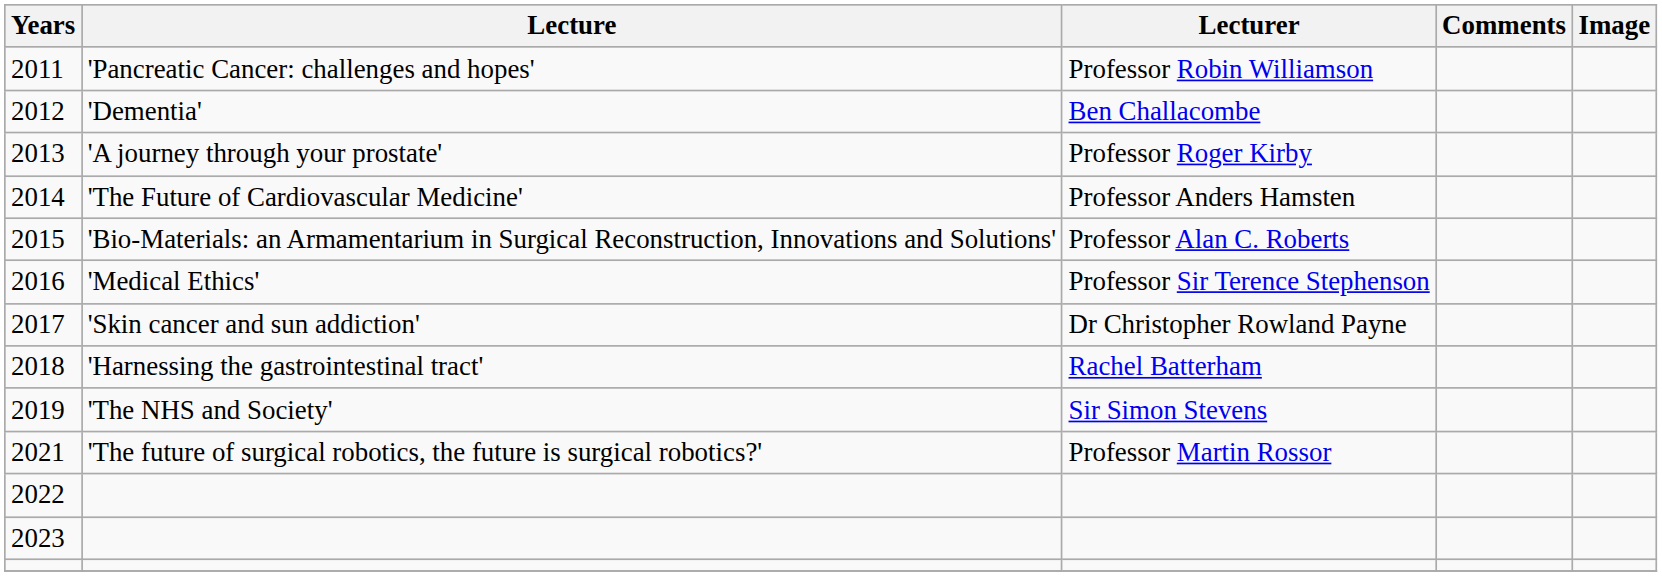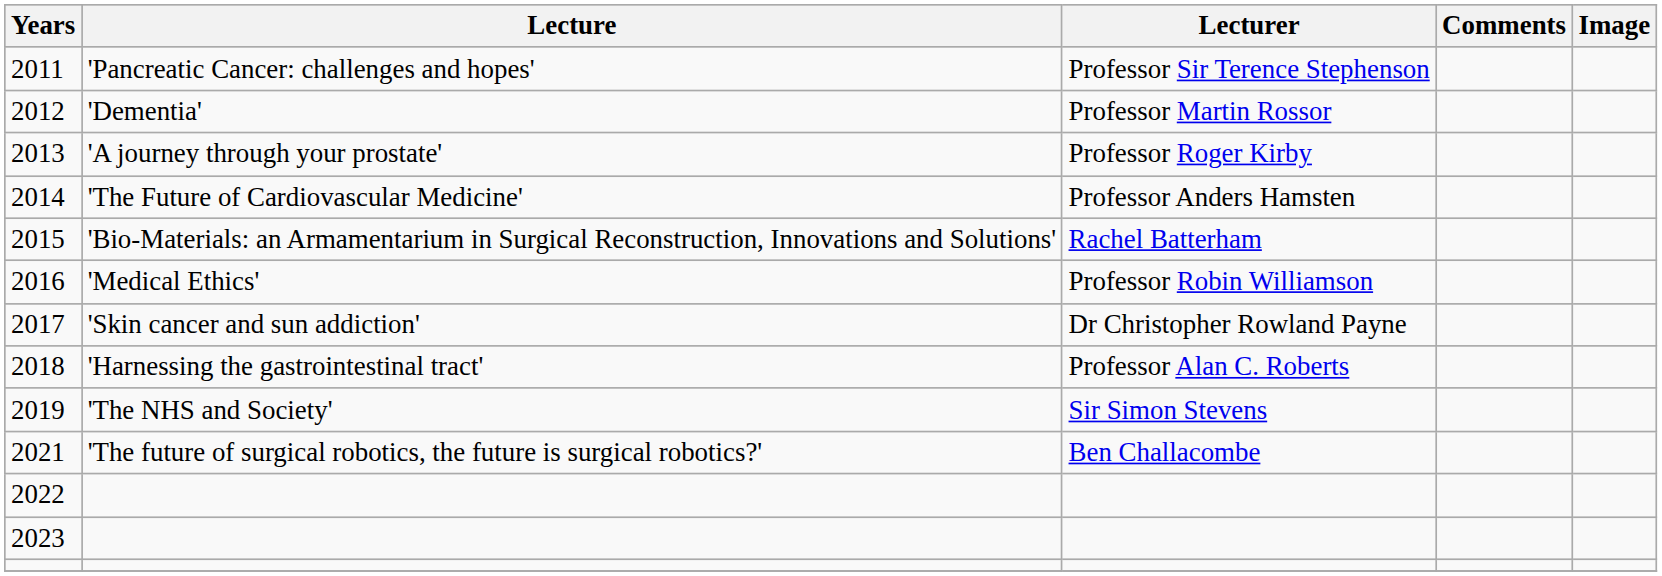(1221, 68) Professor Robin Williamson -> (1249, 68) Professor Sir Terence Stephenson
(1164, 111) Ben Challacombe -> (1200, 111) Professor Martin Rossor
(1209, 238) Professor Alan C. Roberts -> (1165, 238) Rachel Batterham
(1249, 281) Professor Sir Terence Stephenson -> (1221, 281) Professor Robin Williamson
(1165, 366) Rachel Batterham -> (1209, 366) Professor Alan C. Roberts
(1200, 452) Professor Martin Rossor -> (1164, 452) Ben Challacombe
